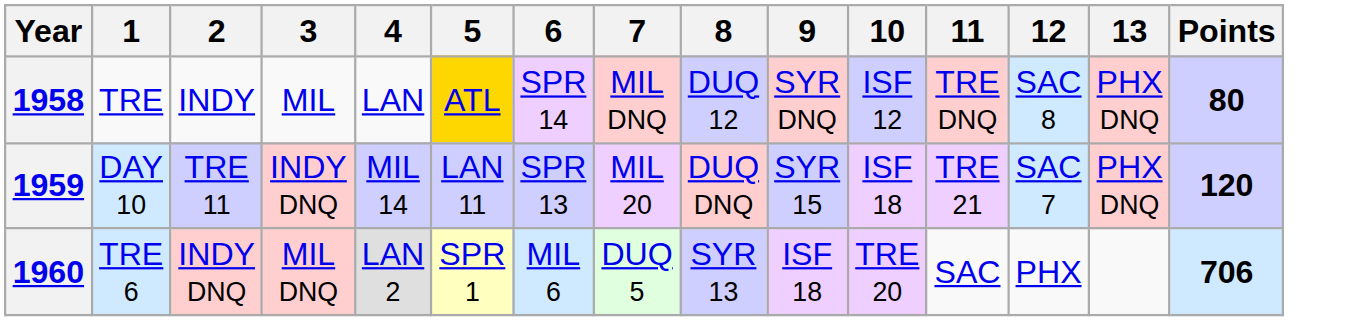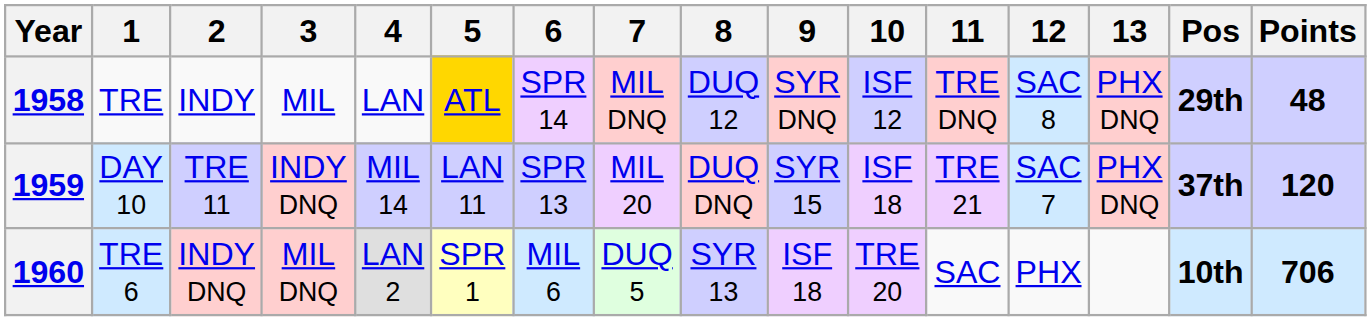+ column: (1211, 31)
(1227, 99) 80 -> (1308, 99) 48
